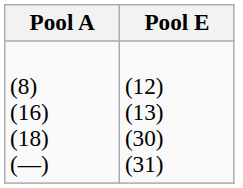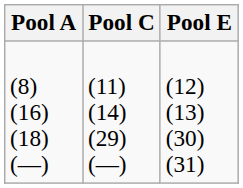+ column: (121, 22)
